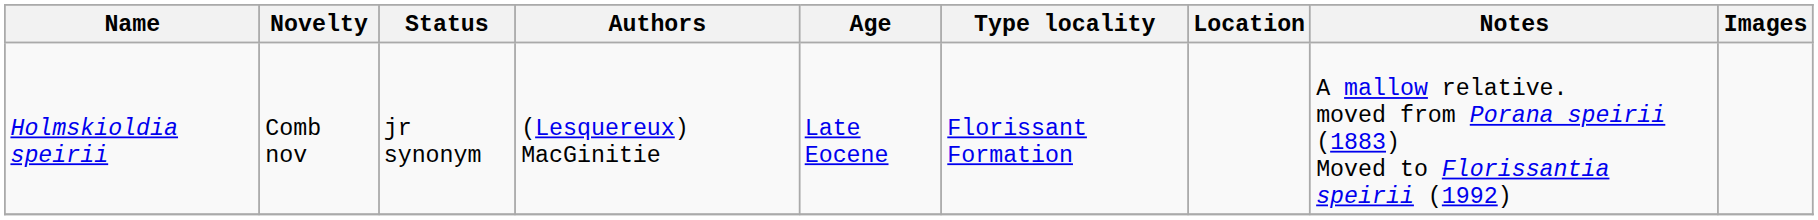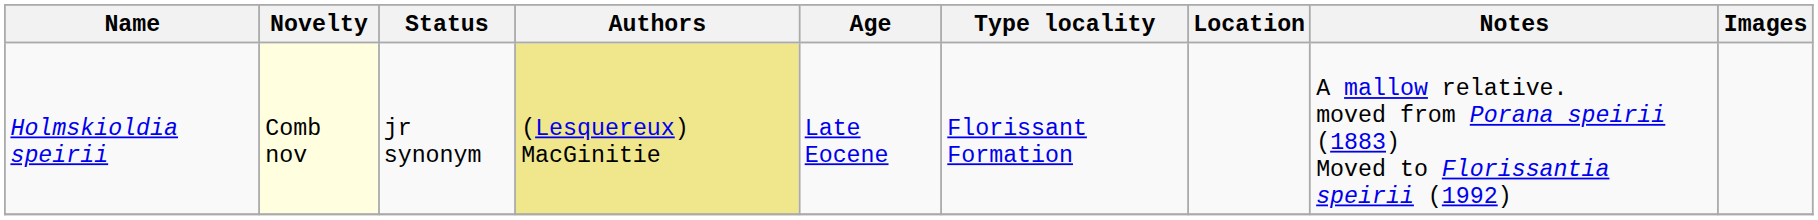(293, 142) no background -> (293, 142) lightyellow background
(605, 142) no background -> (605, 142) khaki background
